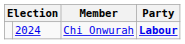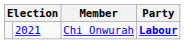(28, 30) 2024 -> (28, 30) 2021
